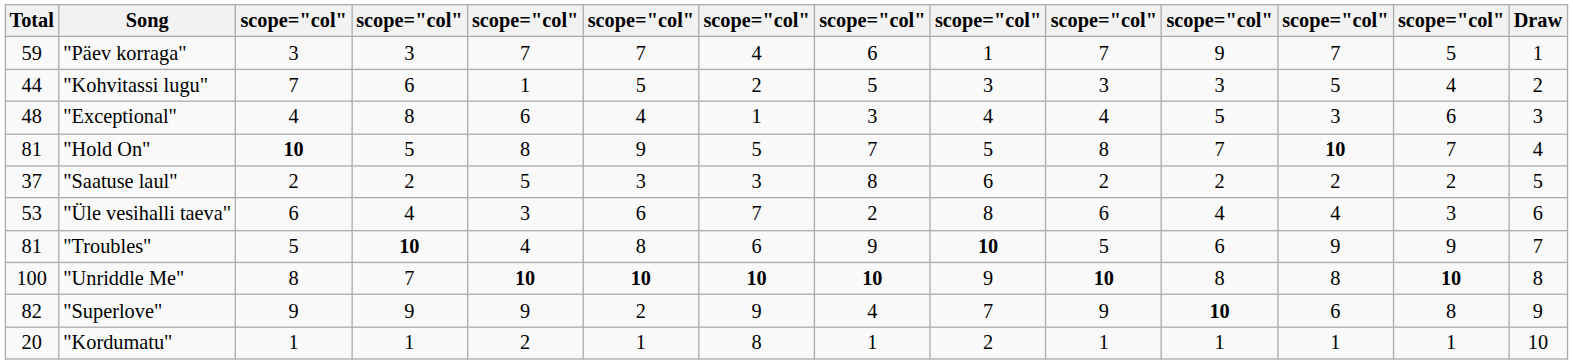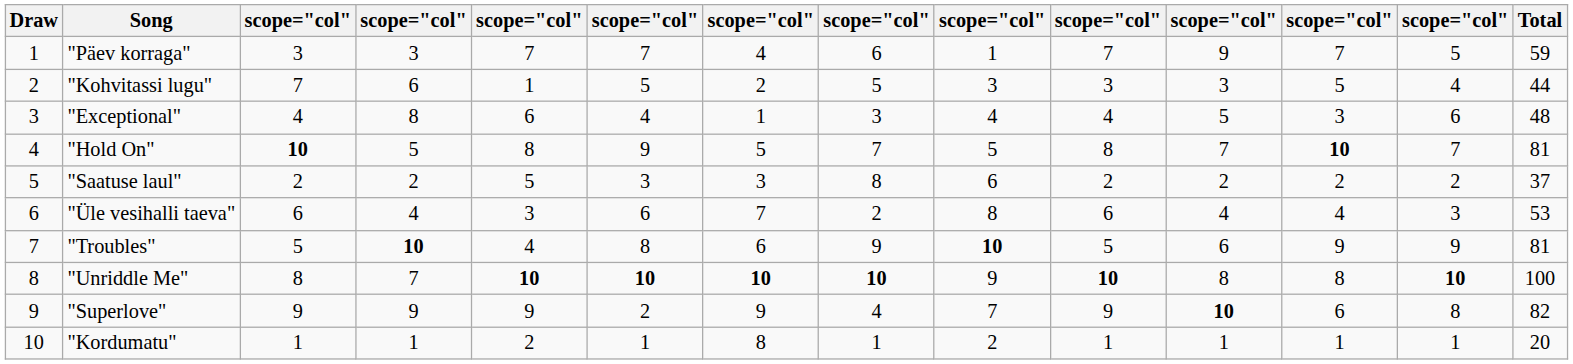columns swapped: (1538, 20) <-> (32, 20)
